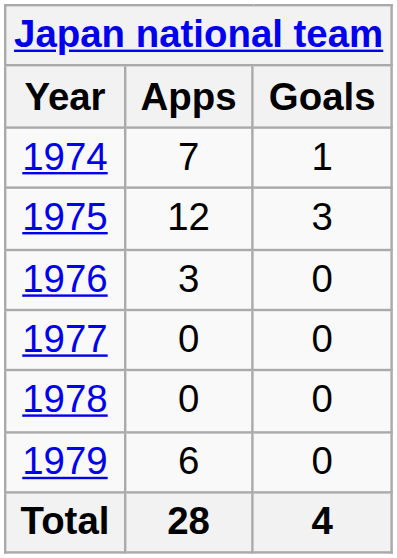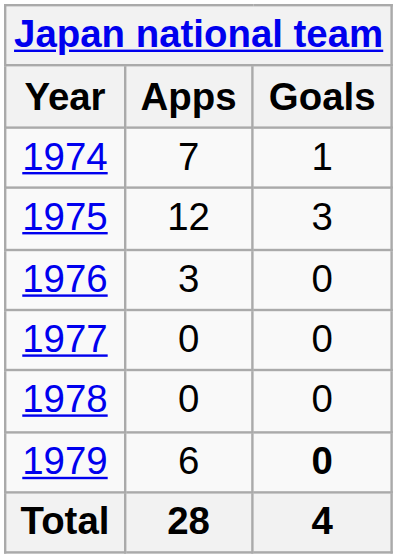(322, 461) normal -> (322, 461) bold
